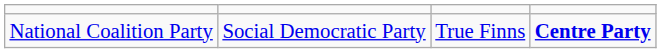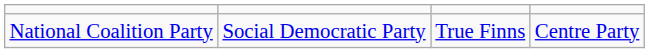(593, 30) bold -> (587, 30) normal
